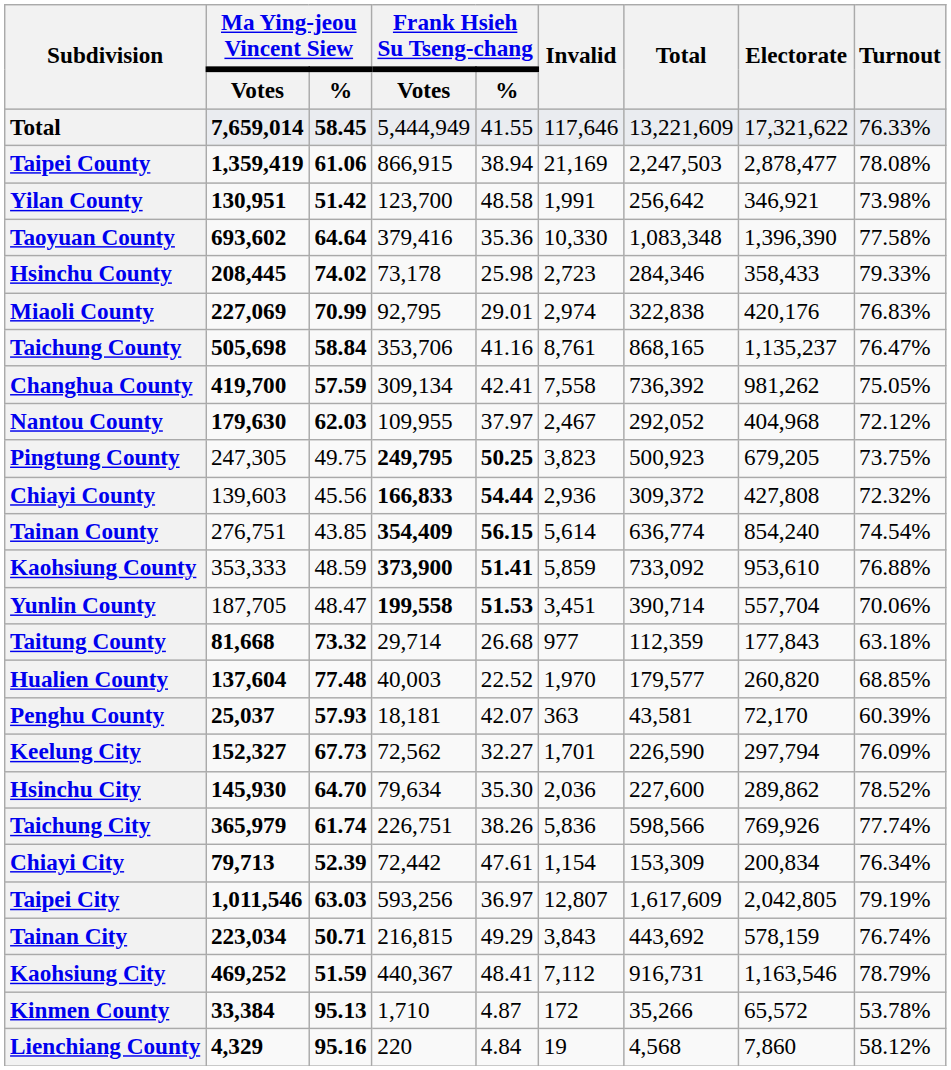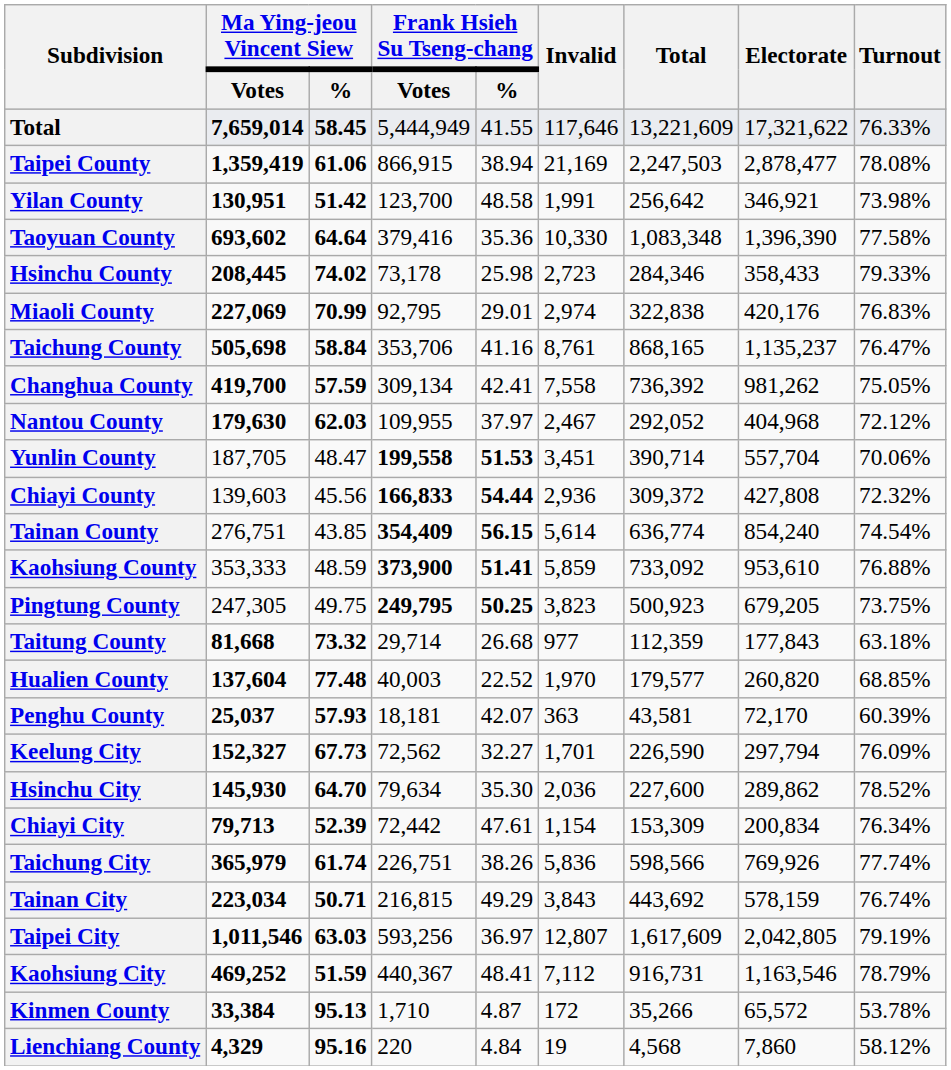rows swapped: (83, 605) <-> (95, 458)
rows swapped: (80, 826) <-> (67, 862)
rows swapped: (69, 936) <-> (65, 899)
